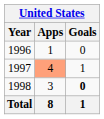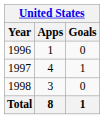(50, 68) lightsalmon background -> (50, 68) no background
(83, 86) bold -> (83, 86) normal
